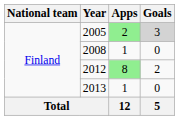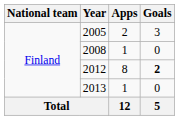(125, 32) lightgreen background -> (125, 32) no background
(157, 32) lightgrey background -> (157, 32) no background
(125, 69) lightgreen background -> (125, 69) no background
(157, 69) normal -> (157, 69) bold
